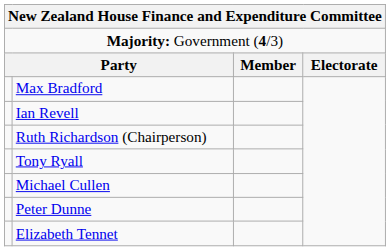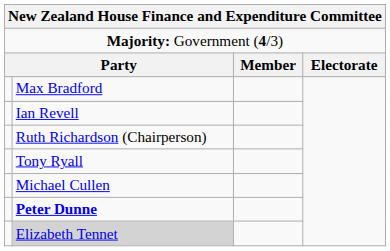(54, 209) normal -> (56, 209) bold
(67, 233) no background -> (67, 233) lightgrey background
